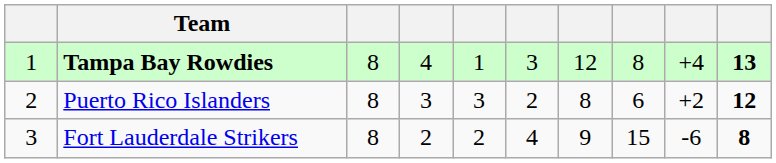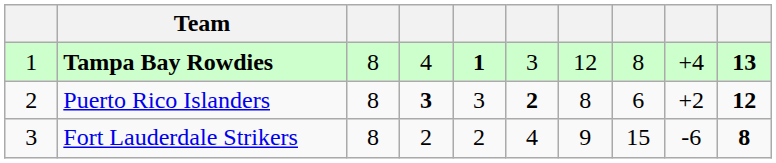(479, 61) normal -> (479, 61) bold
(426, 99) normal -> (426, 99) bold
(532, 99) normal -> (532, 99) bold
